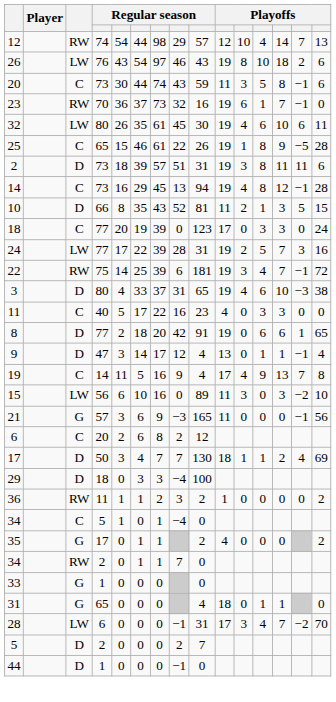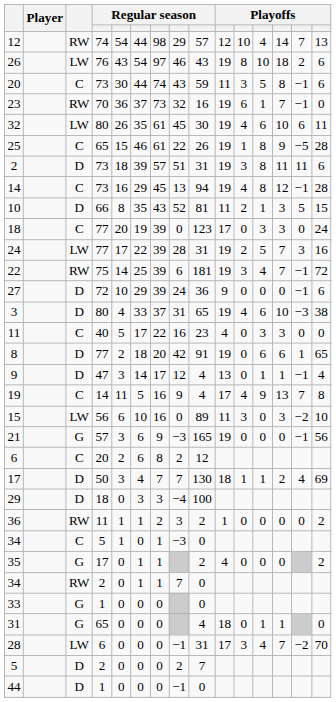+ row: (14, 291)
(225, 416) 11 -> (225, 437) 19
(179, 520) −4 -> (179, 541) −3
